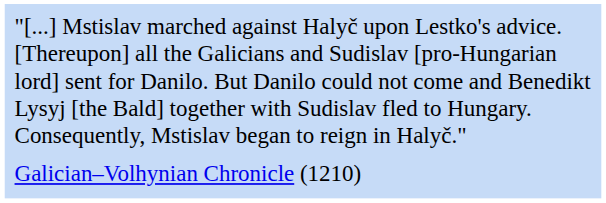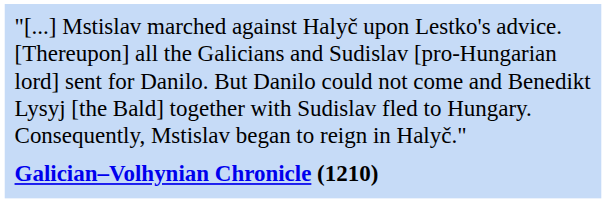(188, 174) normal -> (196, 174) bold
